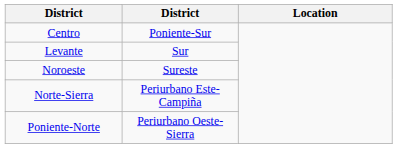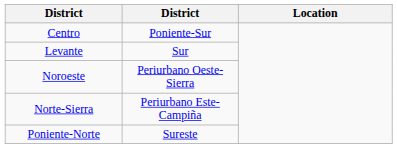(180, 70) Sureste -> (180, 76) Periurbano Oeste-Sierra
(180, 127) Periurbano Oeste-Sierra -> (180, 134) Sureste
